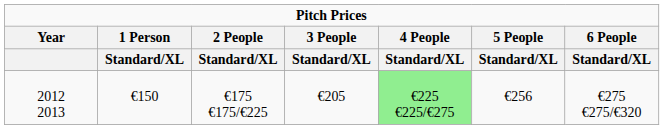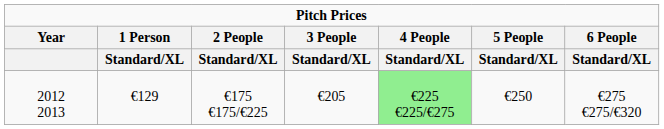(145, 97) €150 -> (145, 97) €129
(518, 97) €256 -> (518, 97) €250
